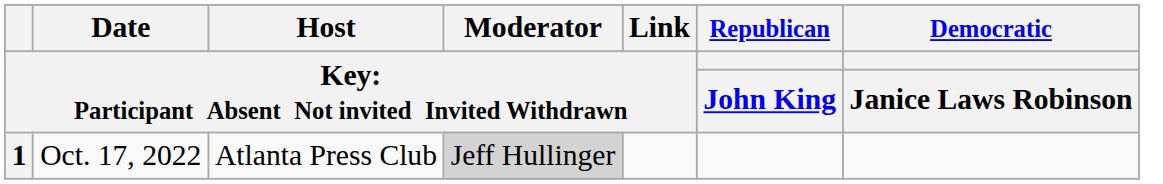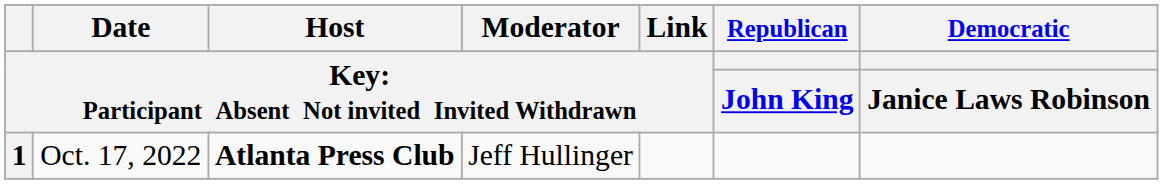(326, 155) normal -> (335, 155) bold
(533, 155) lightgrey background -> (551, 155) no background
